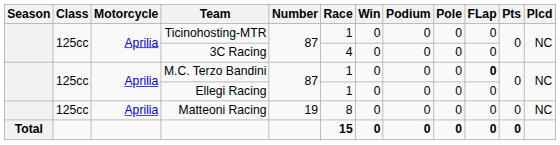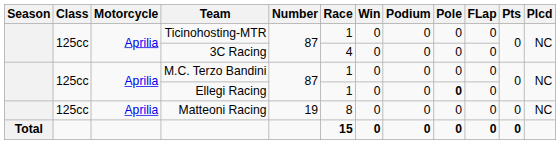(493, 71) bold -> (493, 71) normal
(459, 91) normal -> (459, 91) bold
